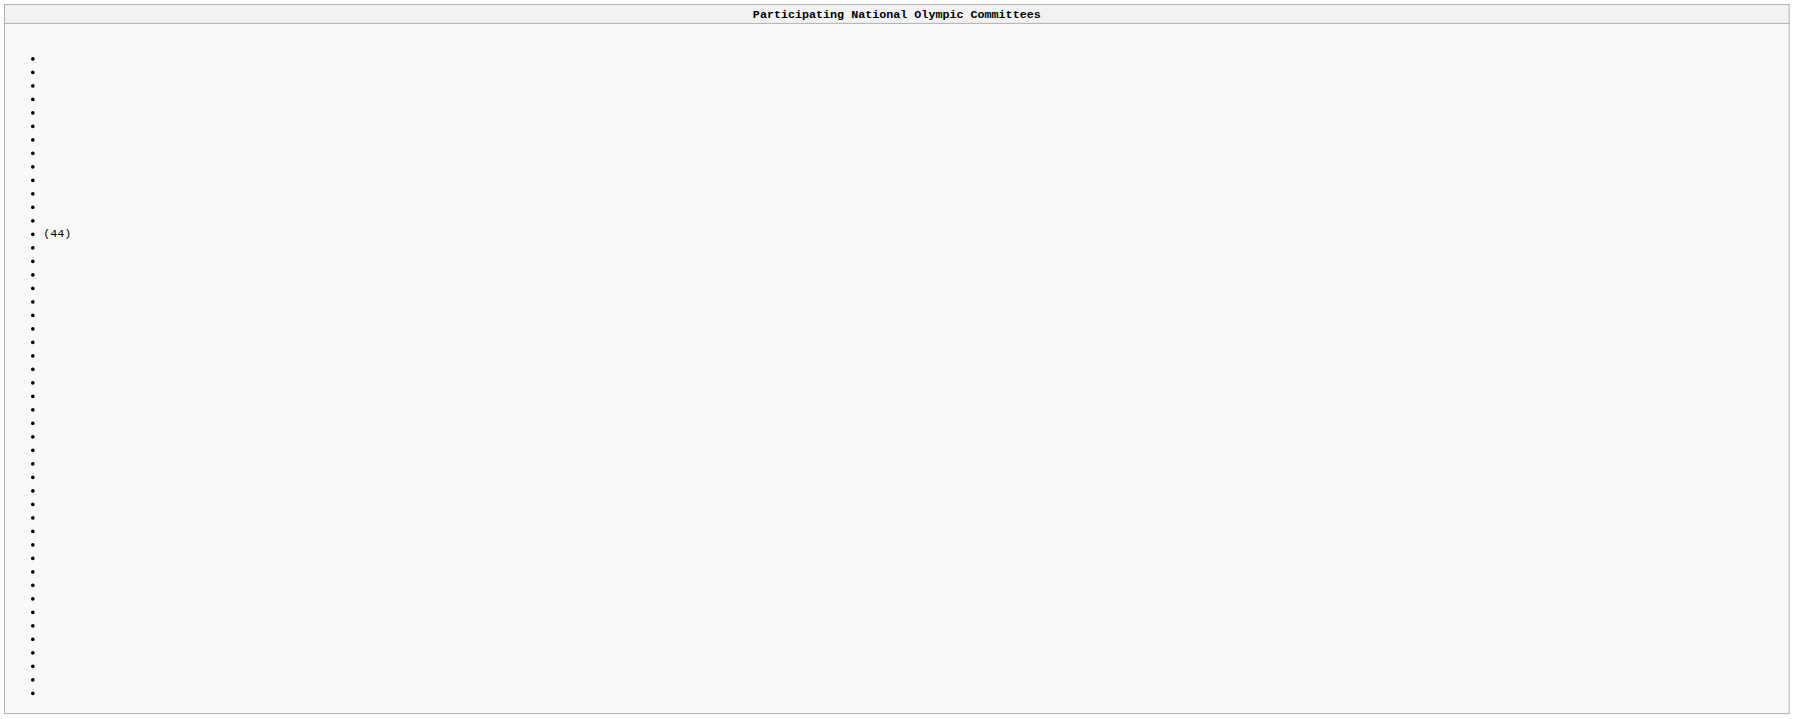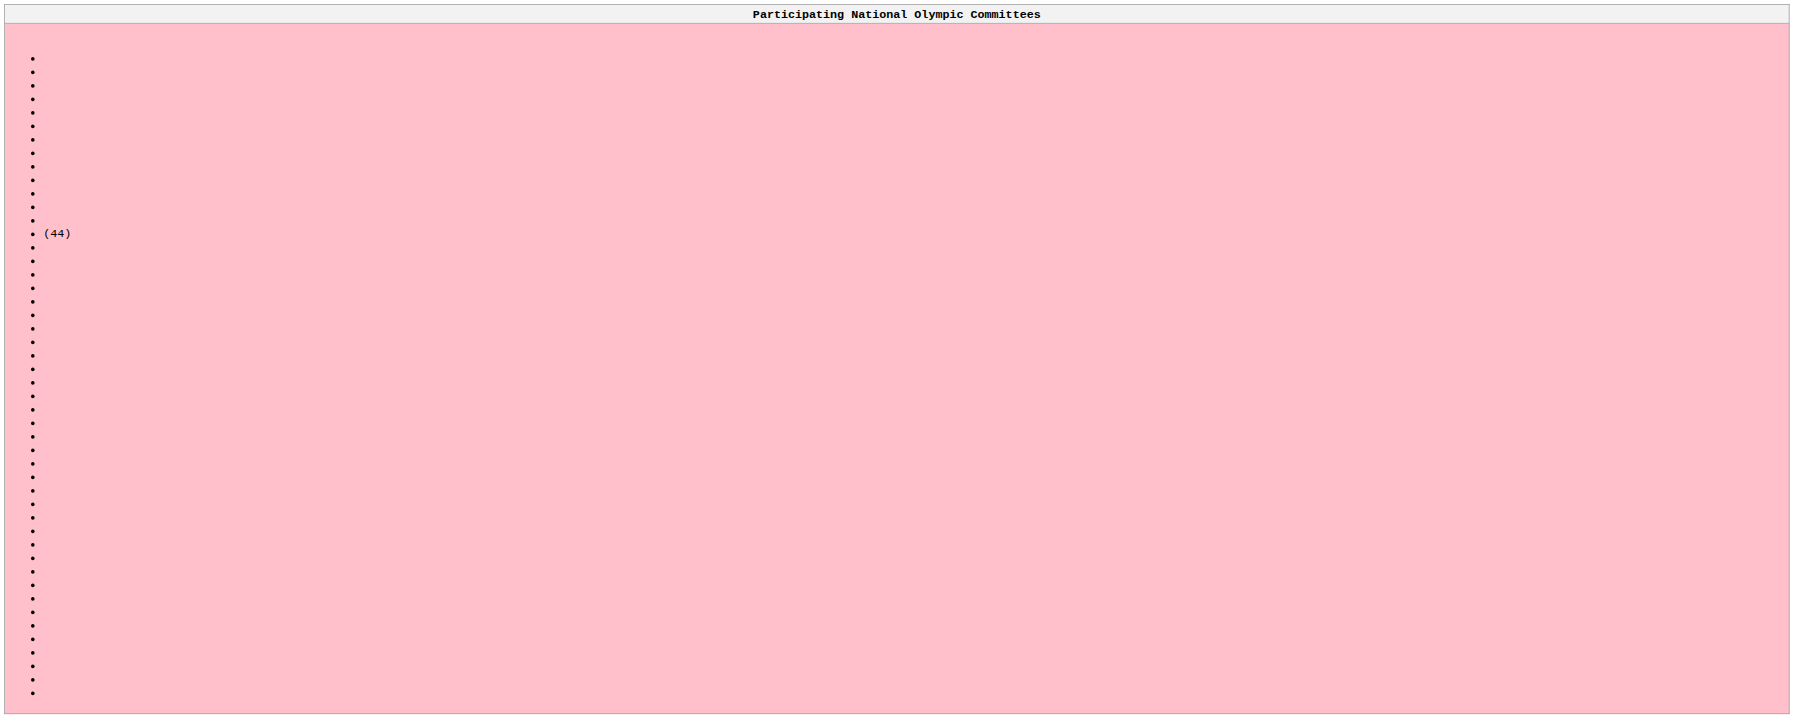(897, 376) no background -> (897, 376) pink background
